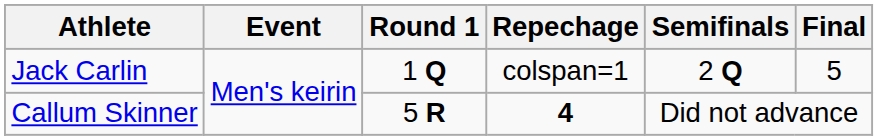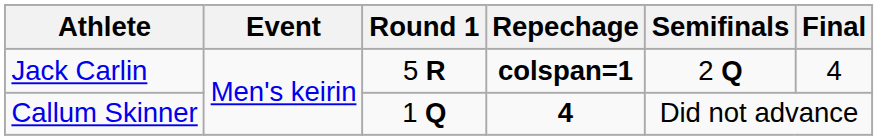(424, 71) 1 Q -> (424, 71) 5 R
(565, 71) normal -> (565, 71) bold
(834, 71) 5 -> (834, 71) 4
(424, 114) 5 R -> (424, 114) 1 Q
